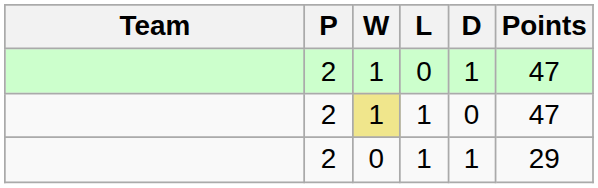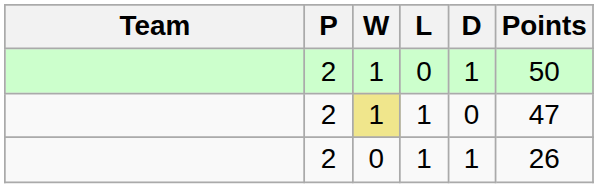(544, 70) 47 -> (544, 70) 50
(544, 159) 29 -> (544, 159) 26
